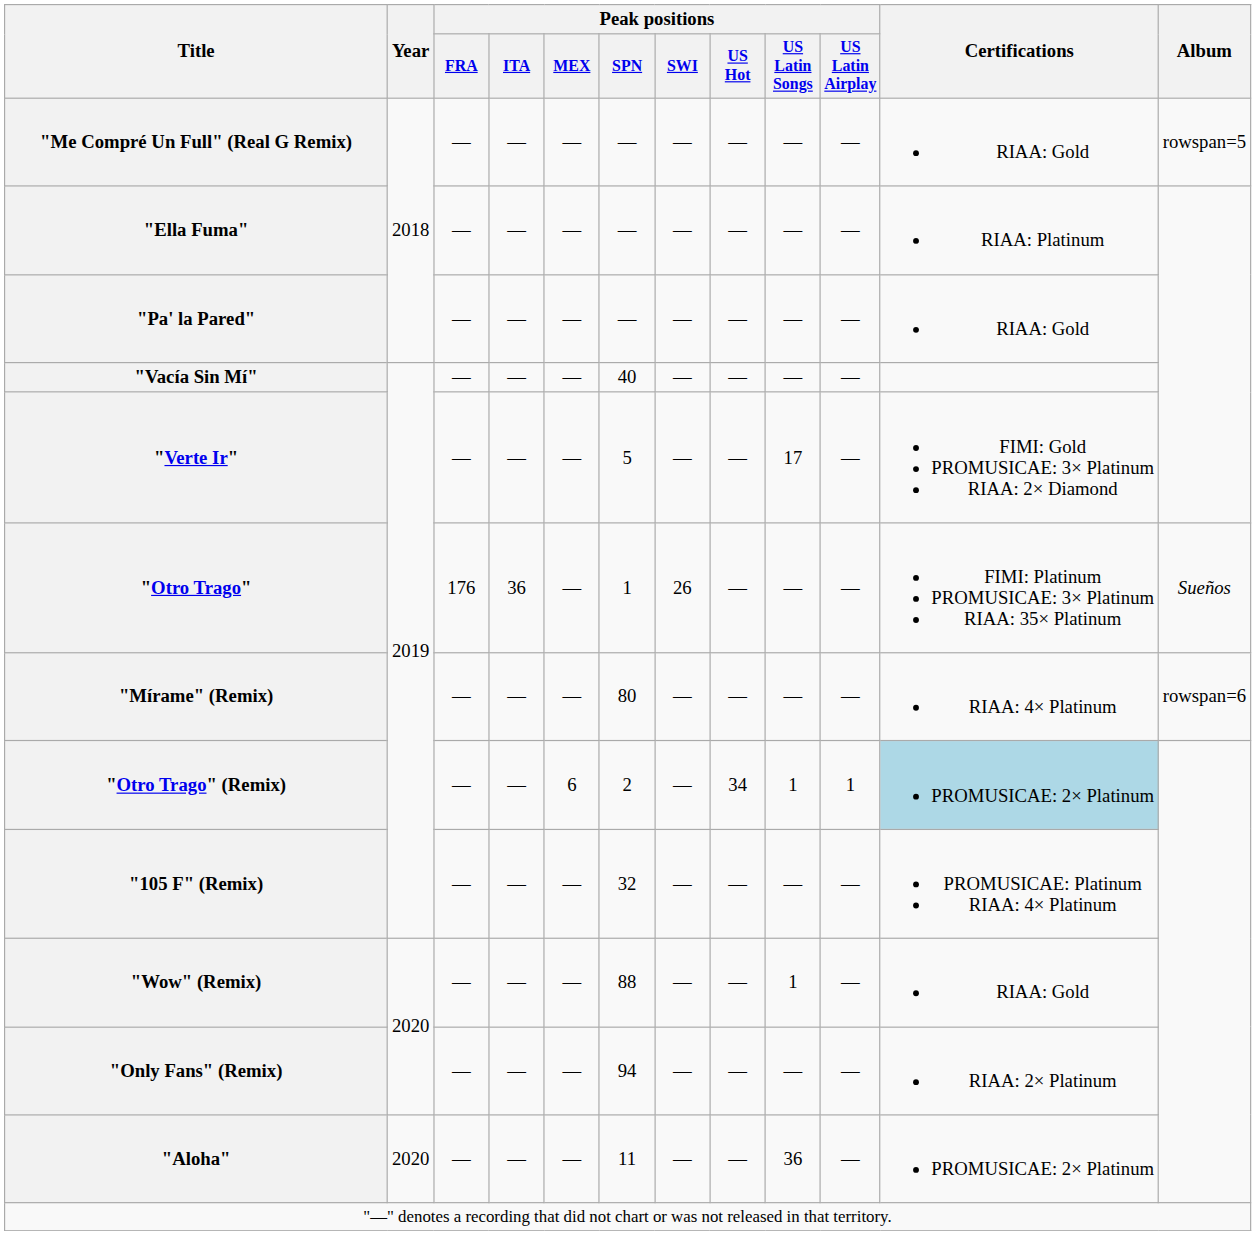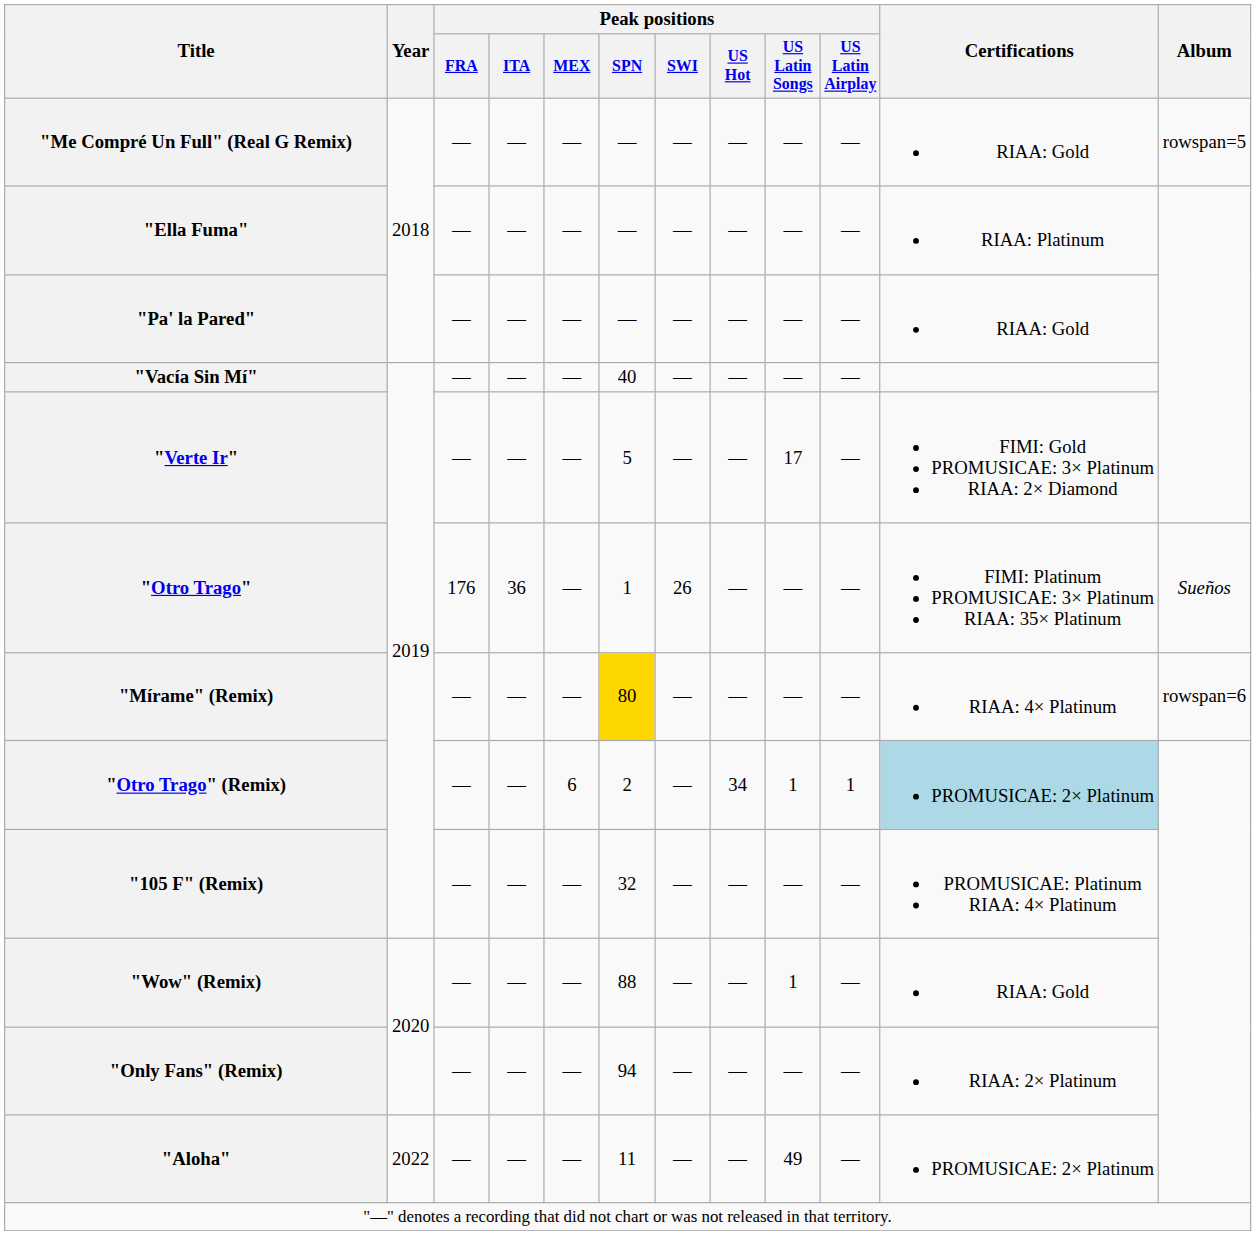(627, 696) no background -> (627, 696) gold background
(411, 1158) 2020 -> (411, 1158) 2022
(793, 1158) 36 -> (793, 1158) 49
